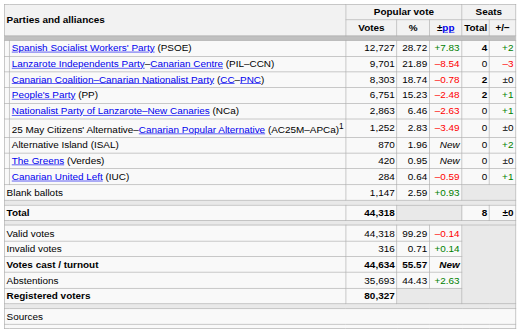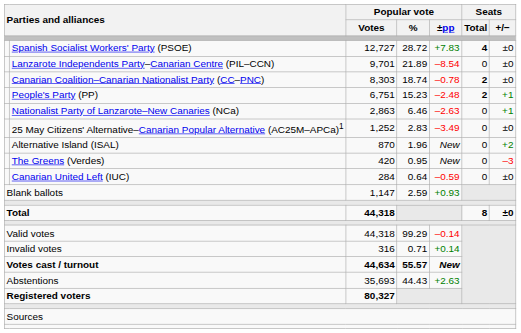(508, 48) +2 -> (508, 48) ±0
(508, 64) –3 -> (508, 64) ±0
(508, 161) ±0 -> (508, 161) –3
(508, 176) +1 -> (508, 176) ±0
